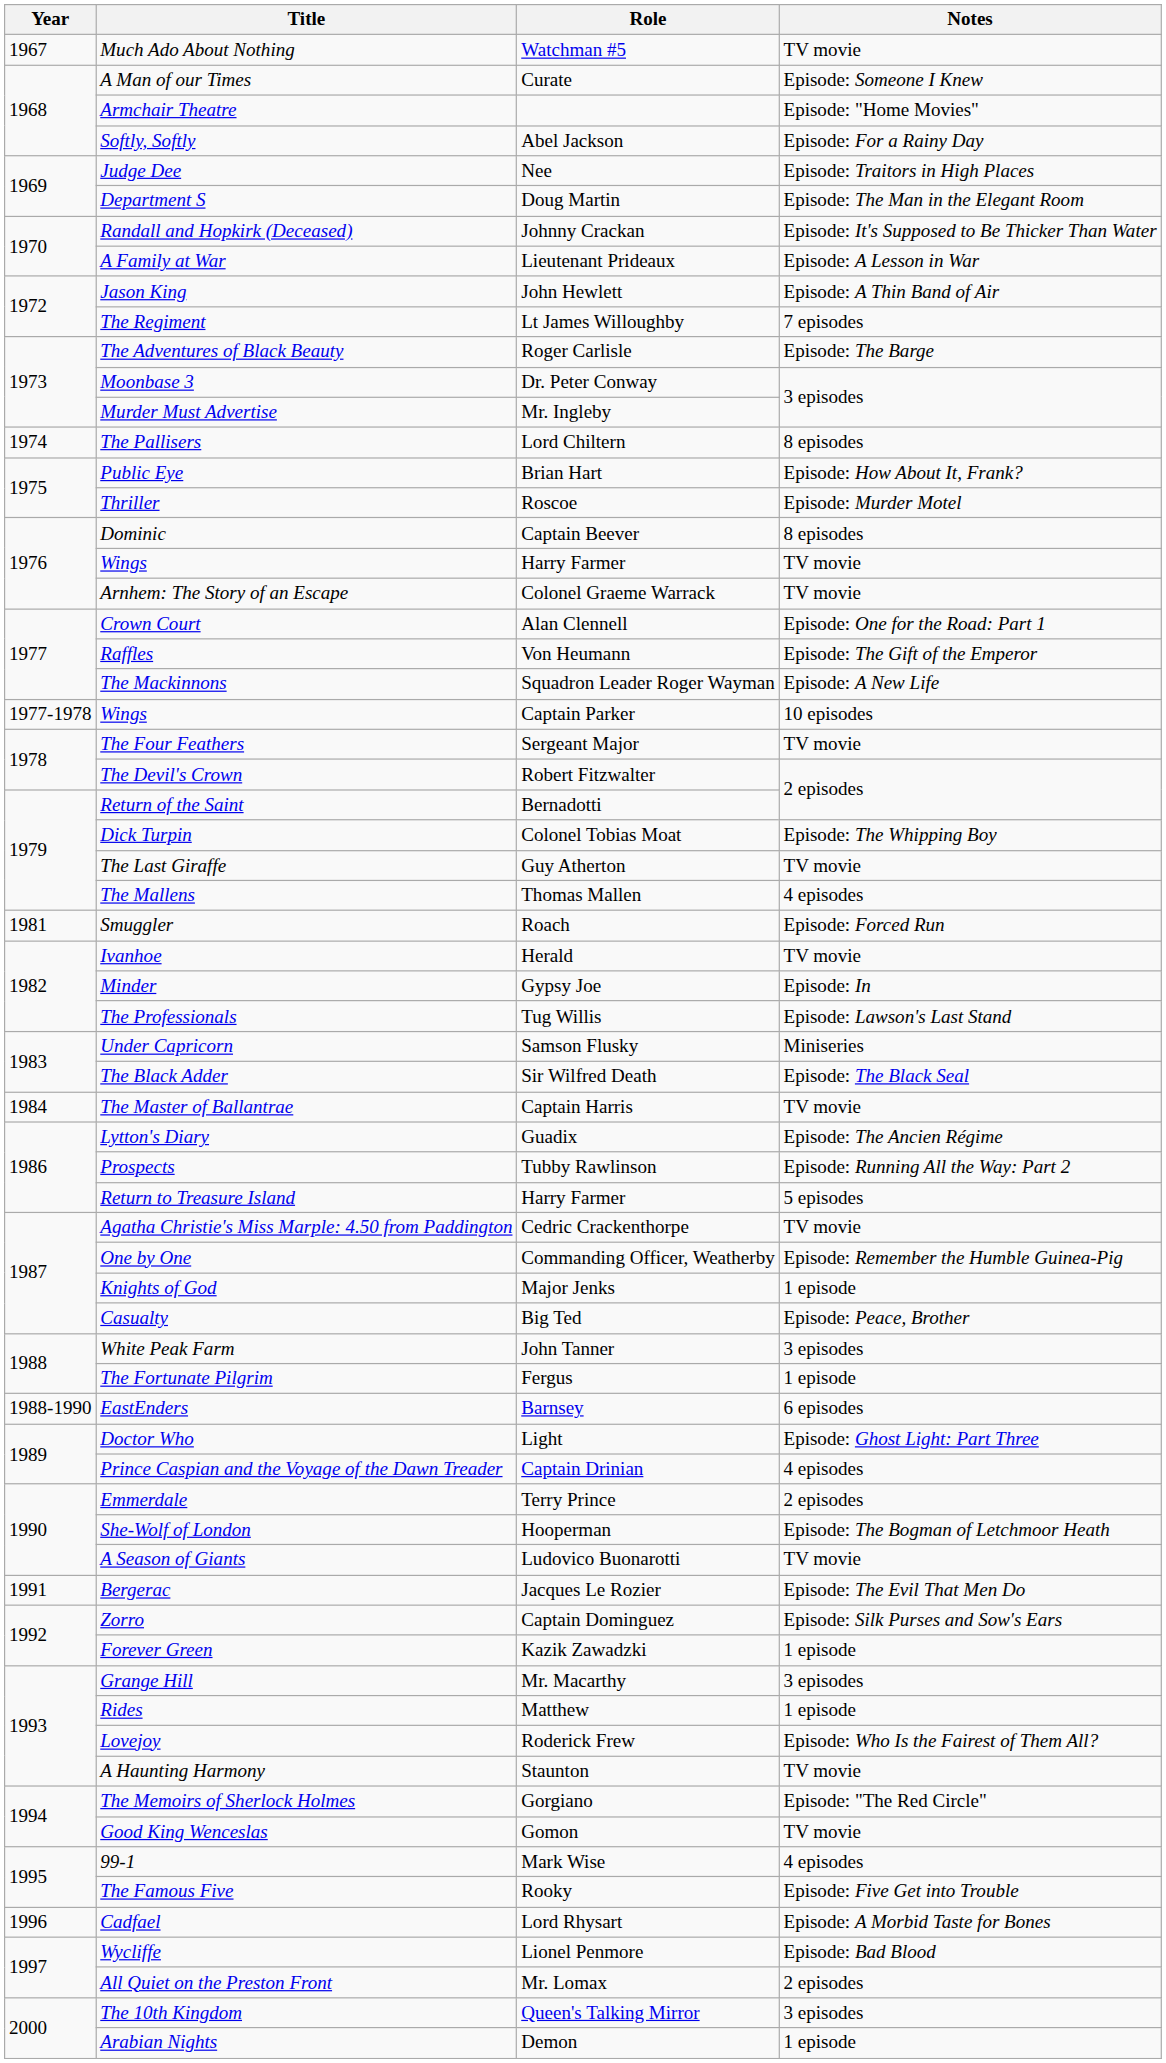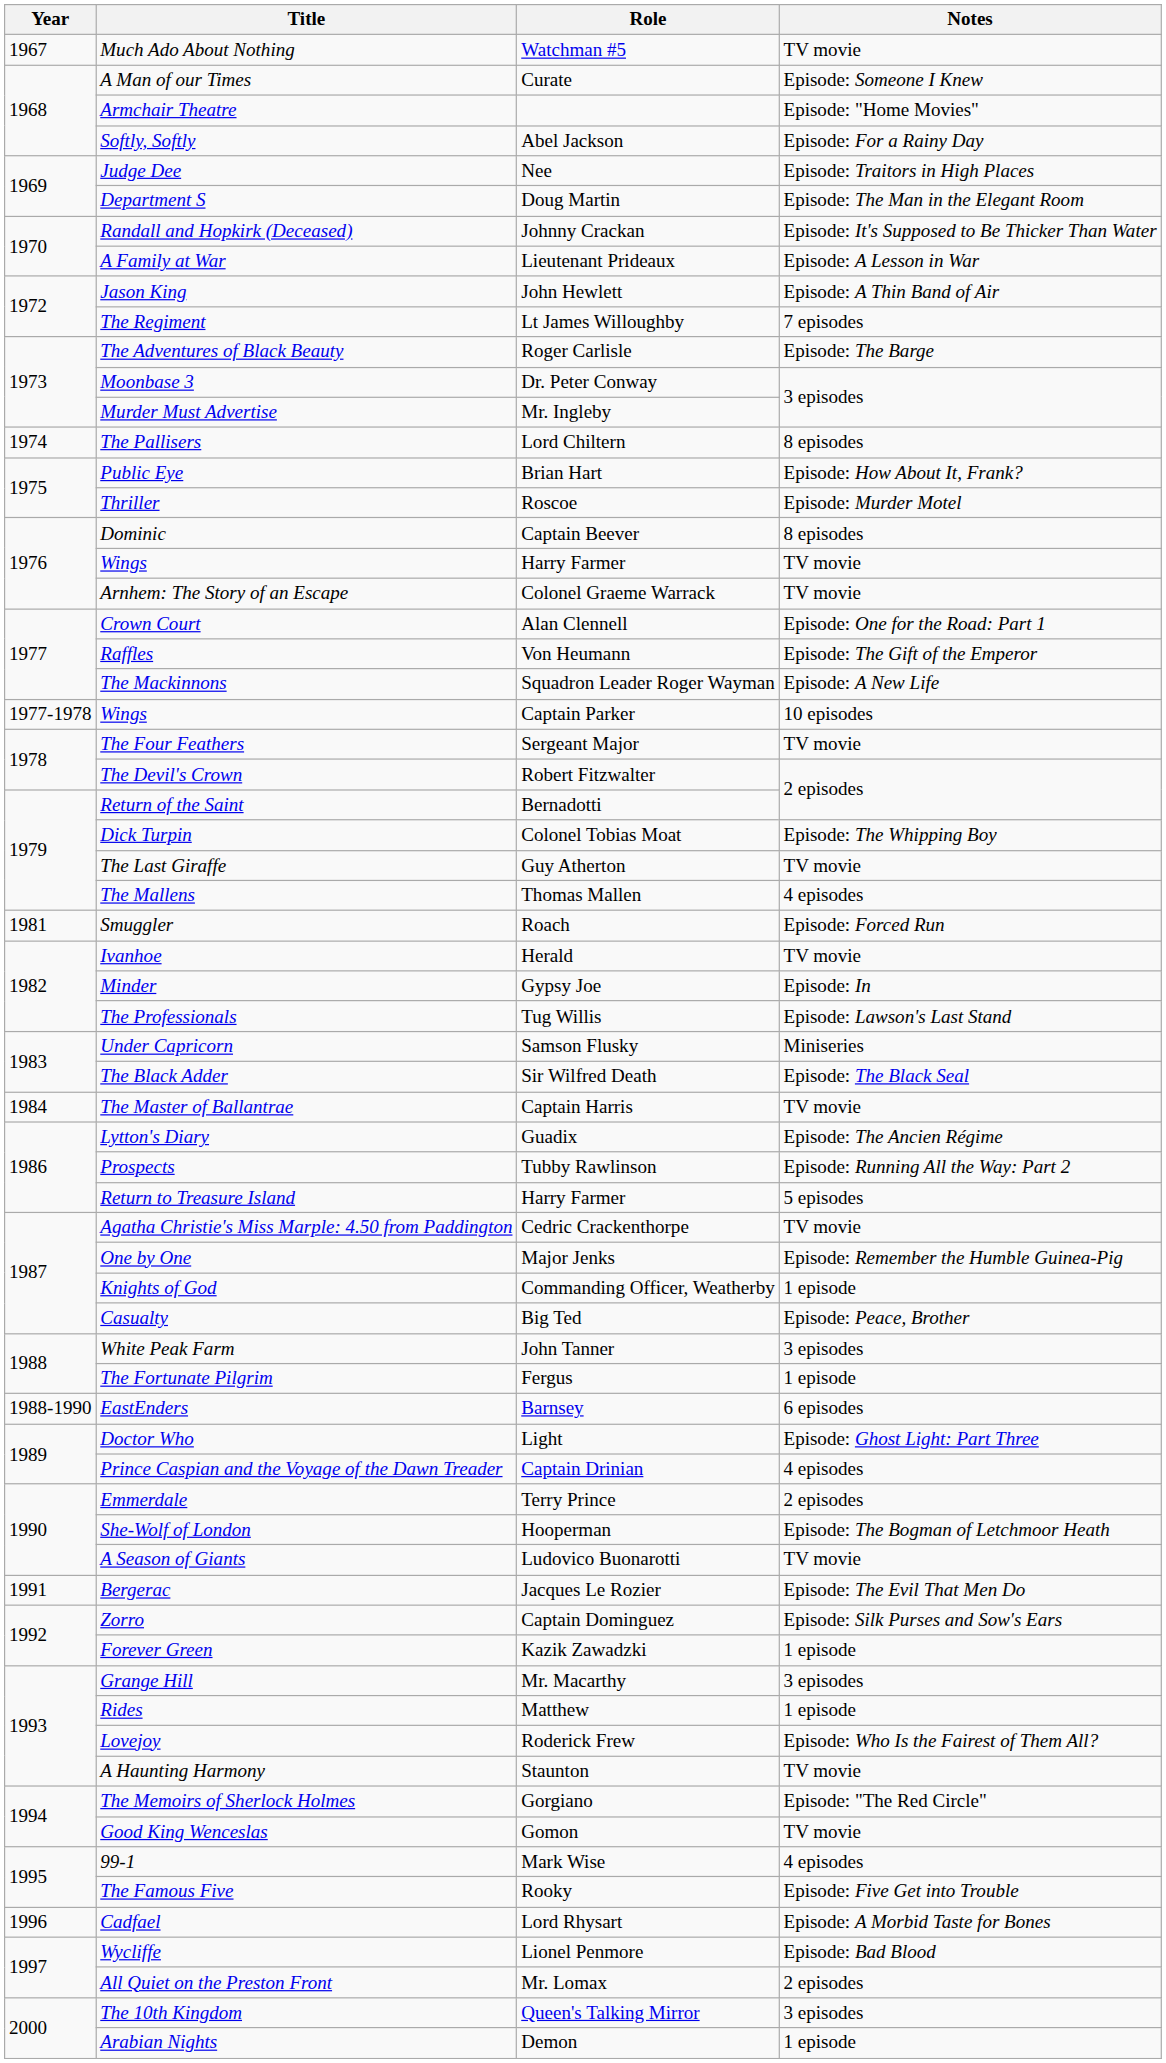(648, 1257) Commanding Officer, Weatherby -> (568, 1257) Major Jenks
(568, 1287) Major Jenks -> (648, 1287) Commanding Officer, Weatherby
